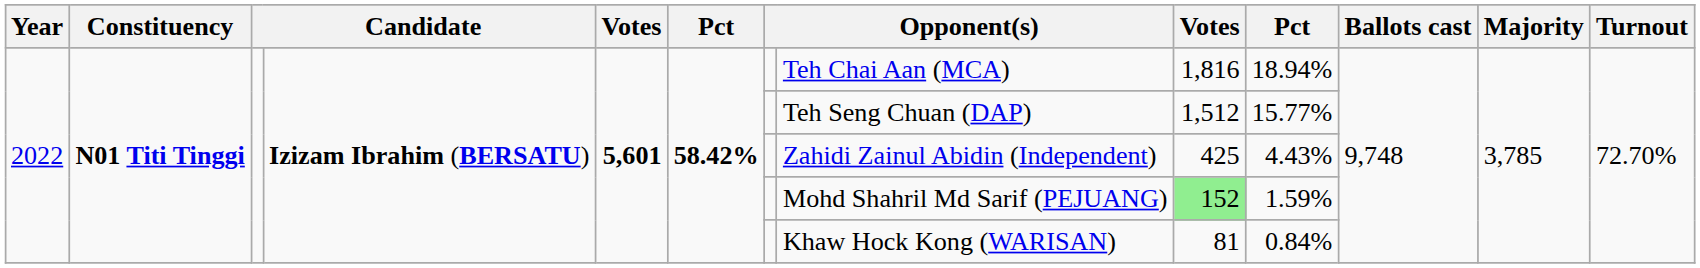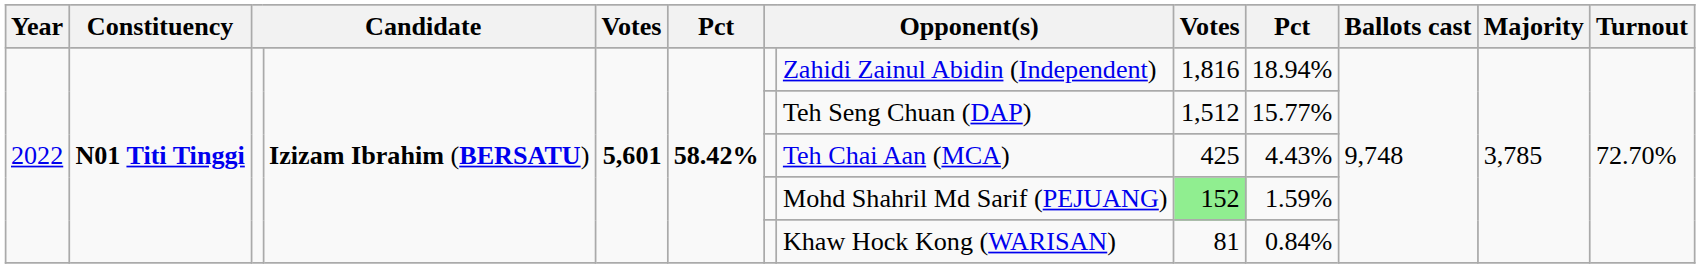(896, 69) Teh Chai Aan (MCA) -> (970, 69) Zahidi Zainul Abidin (Independent)
(970, 155) Zahidi Zainul Abidin (Independent) -> (896, 155) Teh Chai Aan (MCA)
